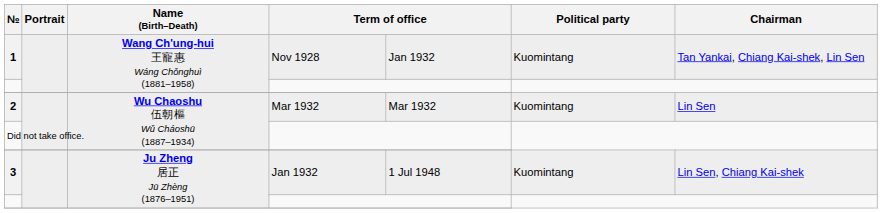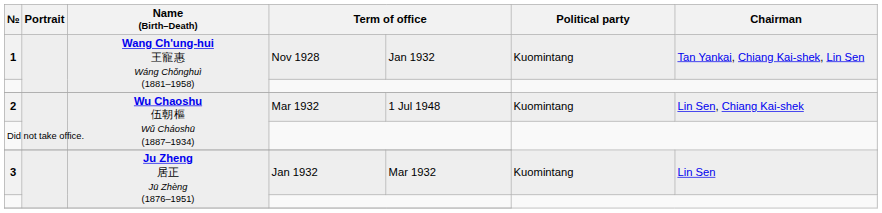(412, 106) Mar 1932 -> (414, 106) 1 Jul 1948
(696, 106) Lin Sen -> (741, 106) Lin Sen, Chiang Kai-shek
(414, 172) 1 Jul 1948 -> (412, 172) Mar 1932
(741, 172) Lin Sen, Chiang Kai-shek -> (696, 172) Lin Sen
